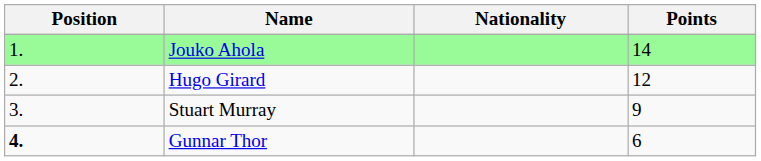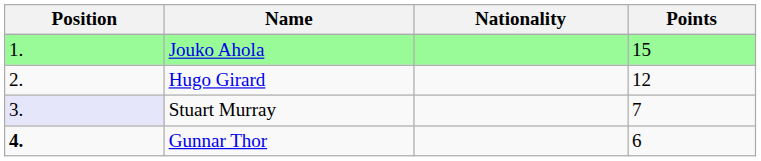(642, 49) 14 -> (642, 49) 15
(16, 110) no background -> (16, 110) lavender background
(637, 110) 9 -> (637, 110) 7
